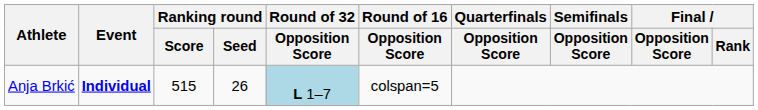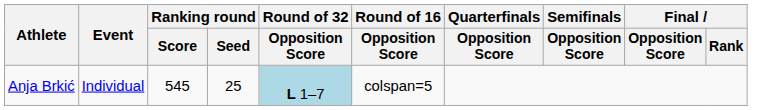(116, 86) bold -> (113, 86) normal
(184, 86) 515 -> (177, 86) 545
(240, 86) 26 -> (233, 86) 25
